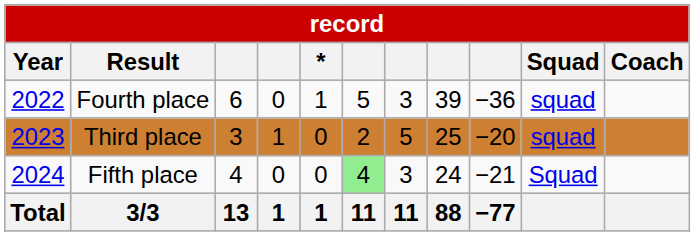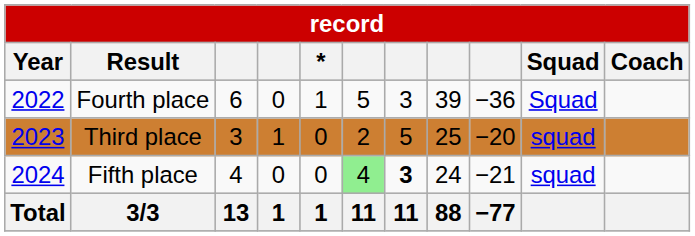(563, 99) squad -> (563, 99) Squad
(406, 175) normal -> (406, 175) bold
(563, 175) Squad -> (563, 175) squad
